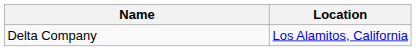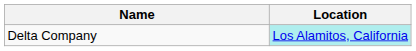(340, 35) no background -> (340, 35) paleturquoise background
